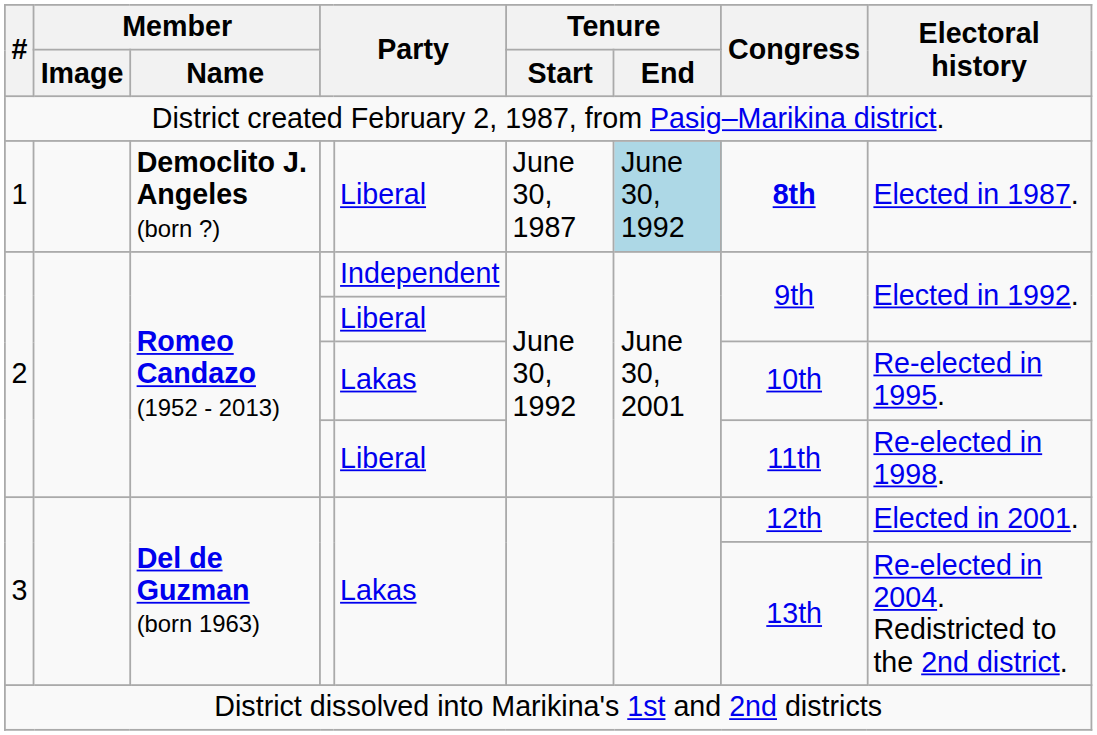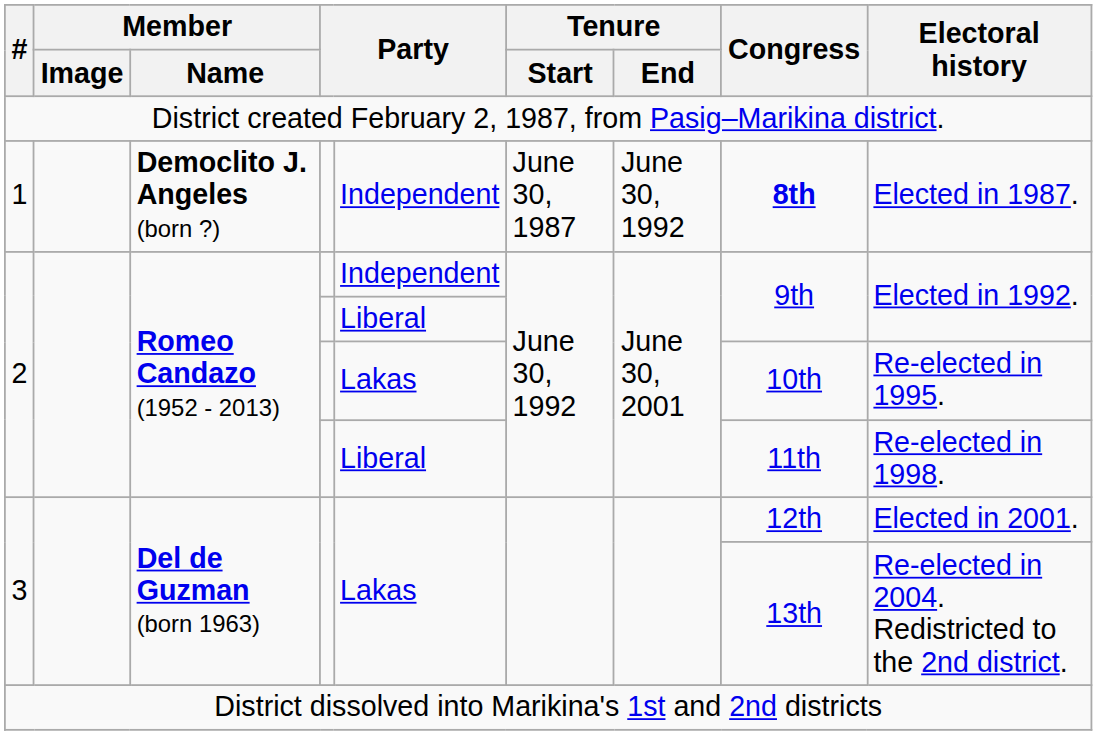(383, 195) Liberal -> (420, 195) Independent
(653, 195) lightblue background -> (653, 195) no background
